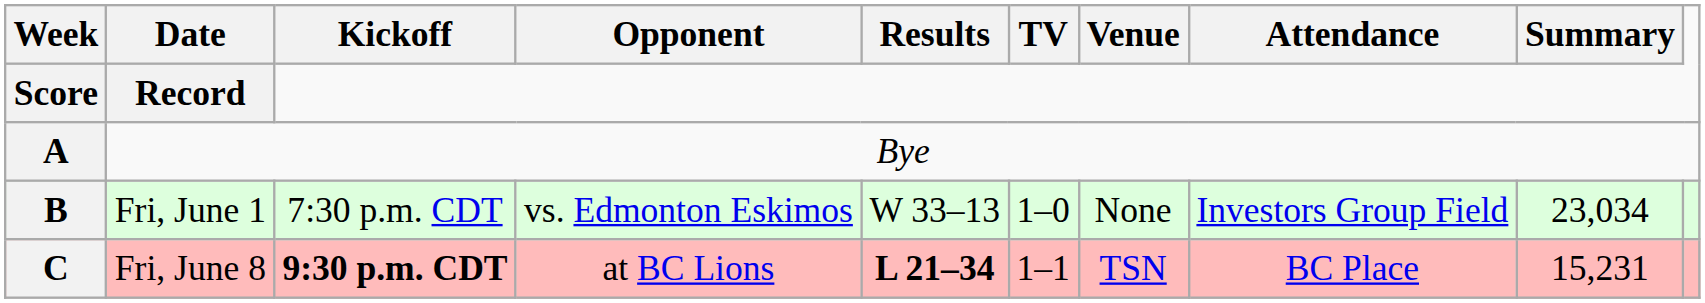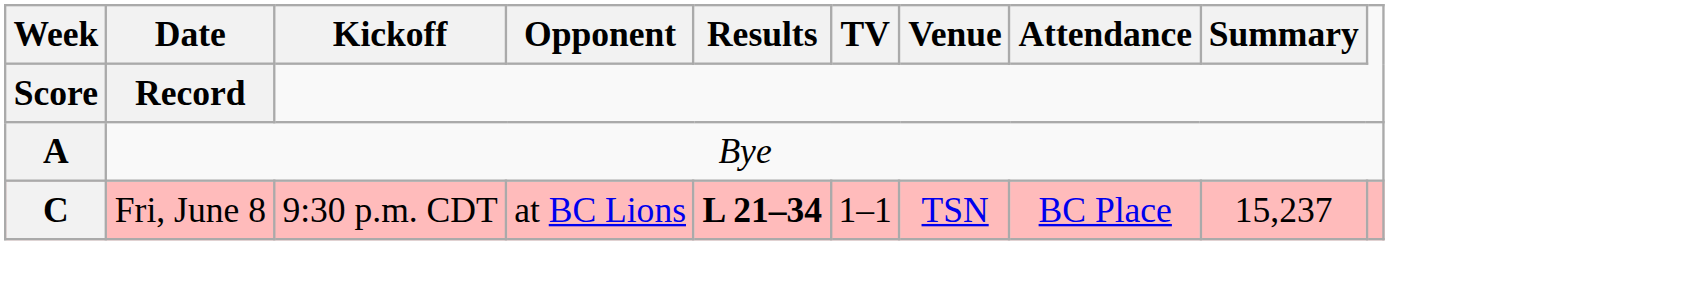- row: (56, 209)
(395, 268) bold -> (390, 209) normal
(1600, 268) 15,231 -> (1284, 209) 15,237
